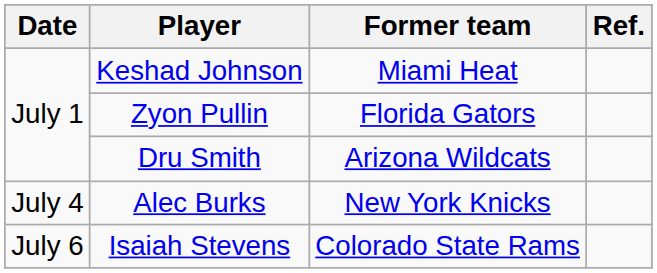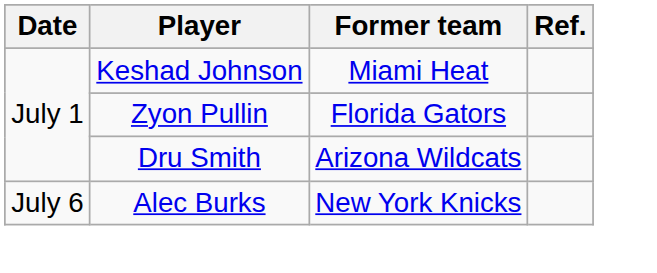(47, 202) July 4 -> (47, 202) July 6
- row: (199, 245)
